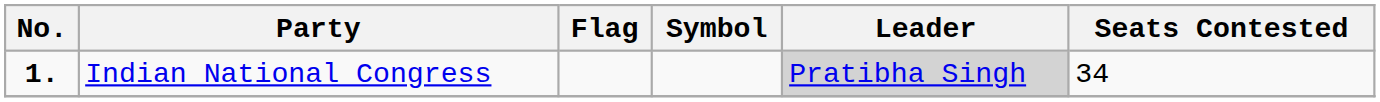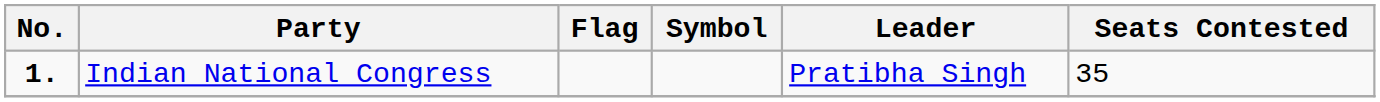(908, 74) lightgrey background -> (908, 74) no background
(1092, 74) 34 -> (1092, 74) 35
